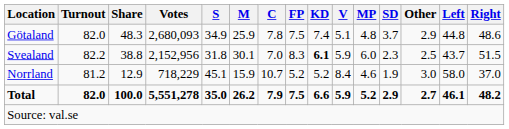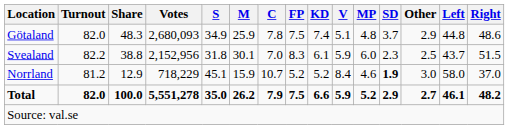(321, 54) bold -> (321, 54) normal
(390, 74) normal -> (390, 74) bold
